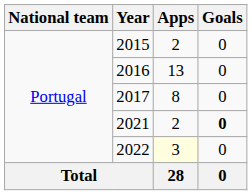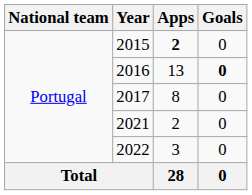(176, 44) normal -> (176, 44) bold
(222, 70) normal -> (222, 70) bold
(222, 123) bold -> (222, 123) normal
(176, 149) lightyellow background -> (176, 149) no background
